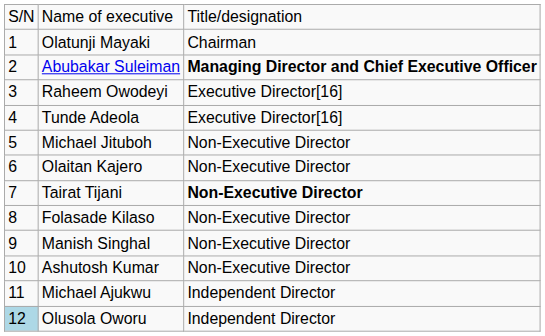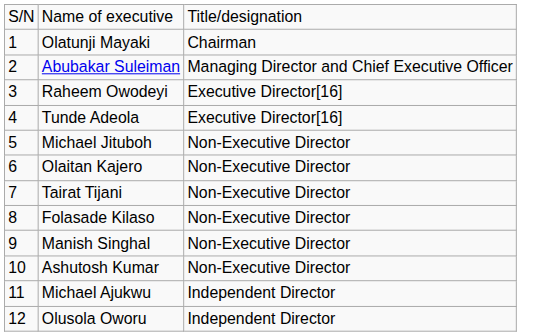(362, 67) bold -> (350, 67) normal
(275, 192) bold -> (269, 192) normal
(17, 318) lightblue background -> (17, 318) no background
